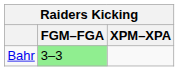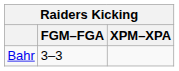(52, 55) lightgreen background -> (52, 55) no background
